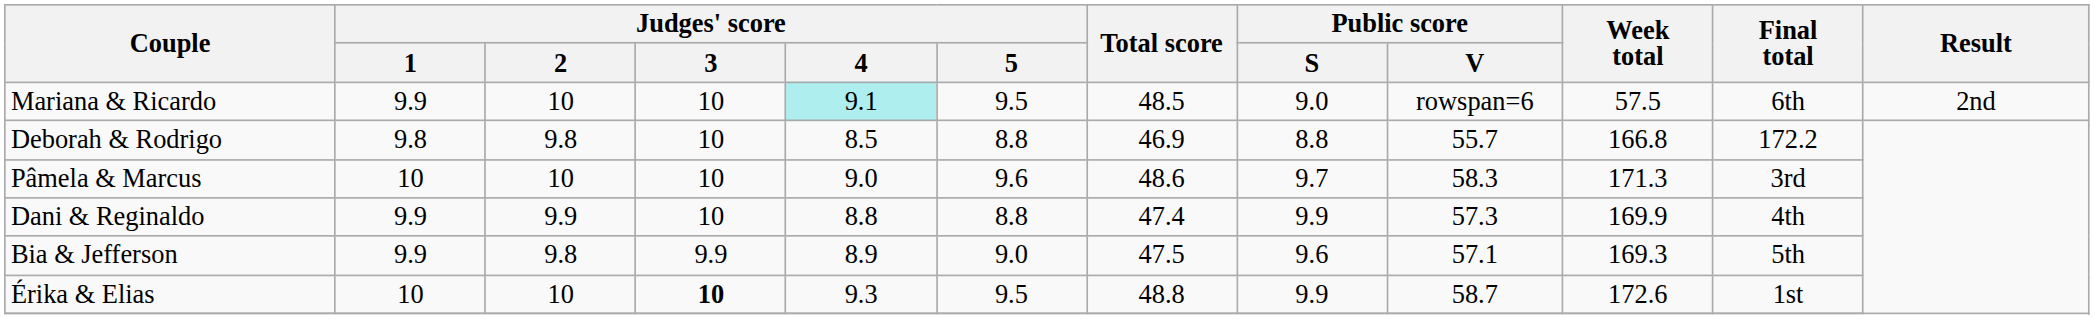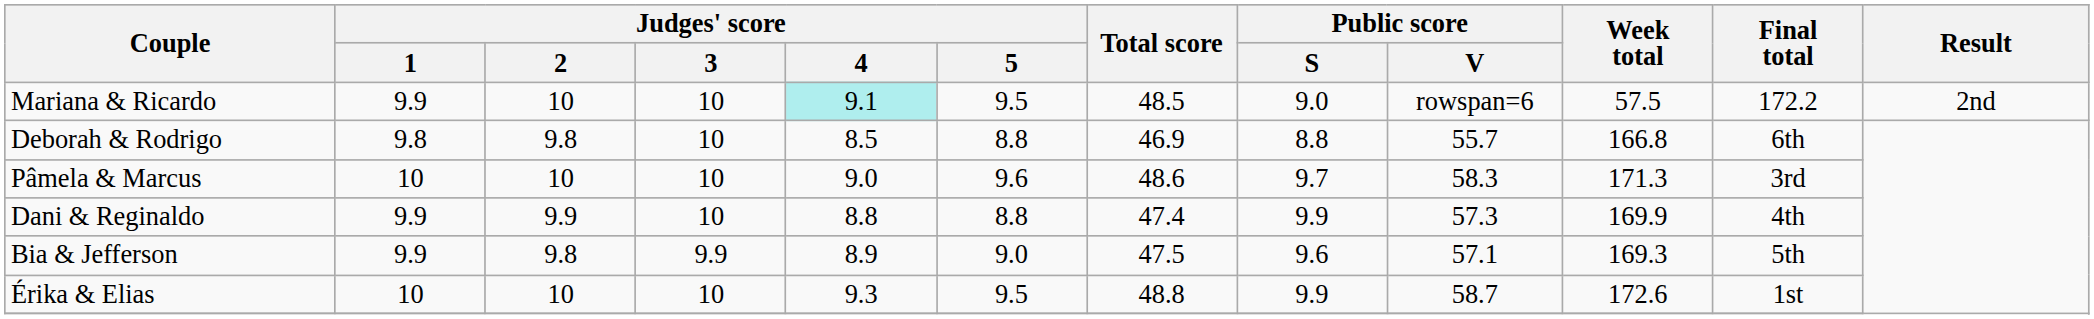(1788, 100) 6th -> (1788, 100) 172.2
(1788, 139) 172.2 -> (1788, 139) 6th
(711, 293) bold -> (711, 293) normal
